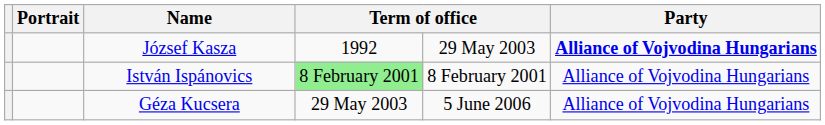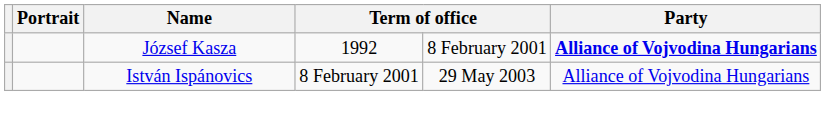(487, 47) 29 May 2003 -> (487, 47) 8 February 2001
(359, 76) lightgreen background -> (359, 76) no background
(487, 76) 8 February 2001 -> (487, 76) 29 May 2003
- row: (189, 104)
